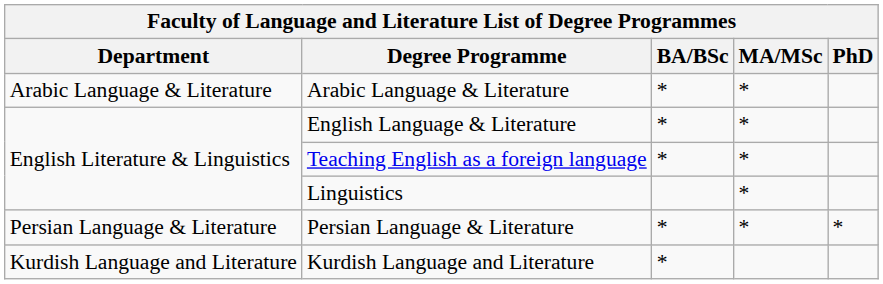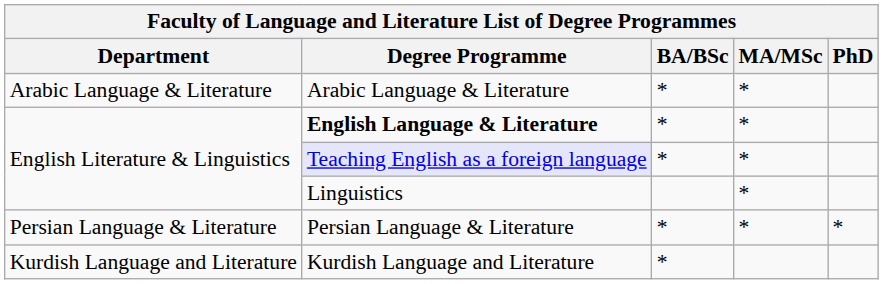(442, 124) normal -> (452, 124) bold
(477, 158) no background -> (477, 158) lavender background
